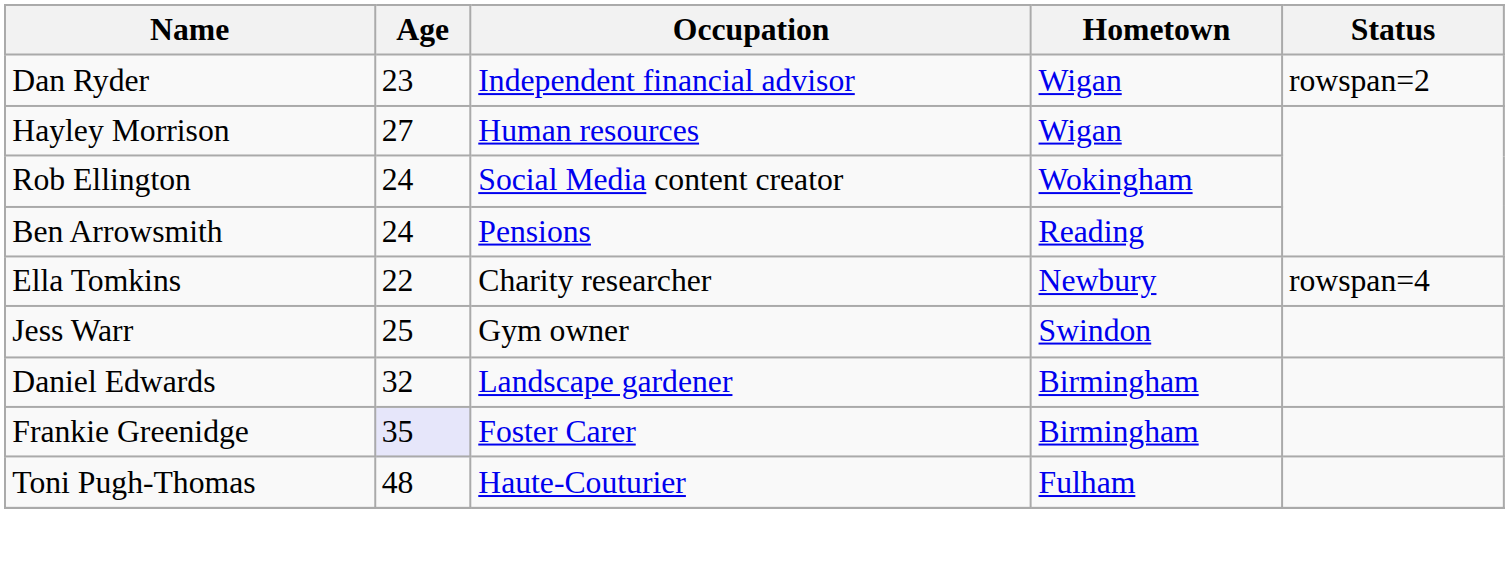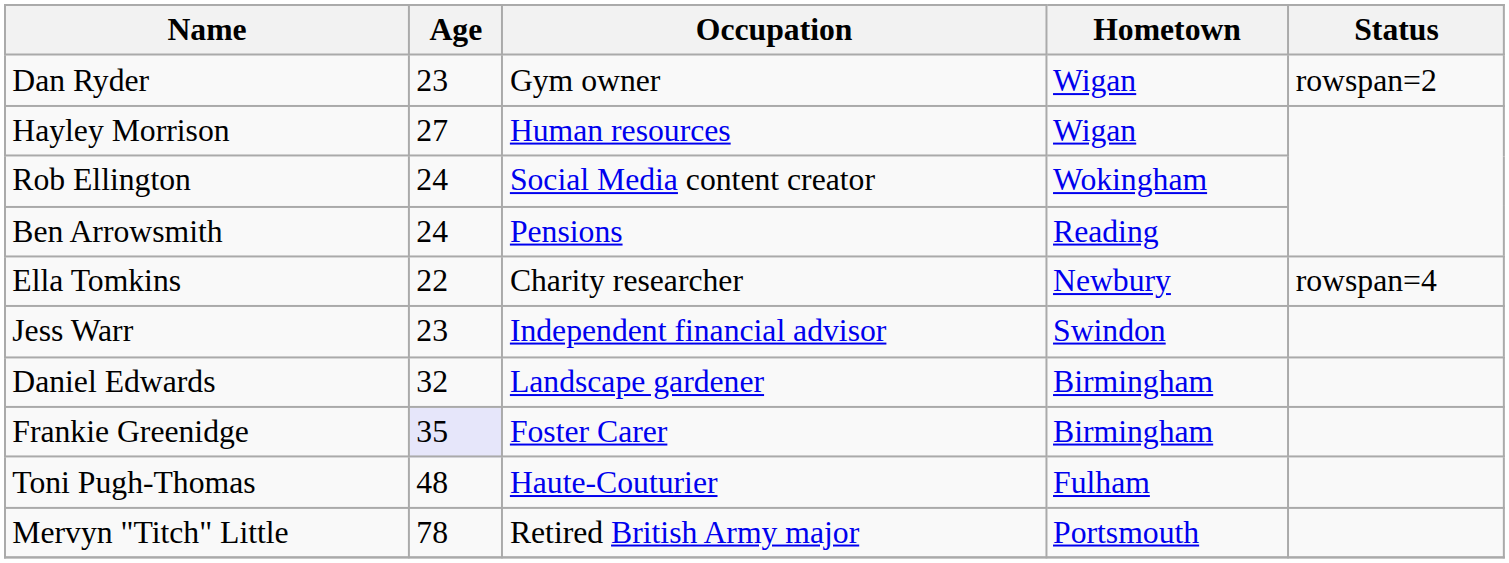(667, 79) Independent financial advisor -> (585, 79) Gym owner
(398, 331) 25 -> (432, 331) 23
(553, 331) Gym owner -> (698, 331) Independent financial advisor
+ row: (150, 532)
